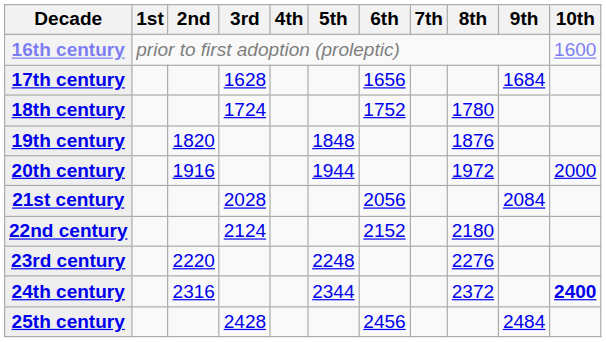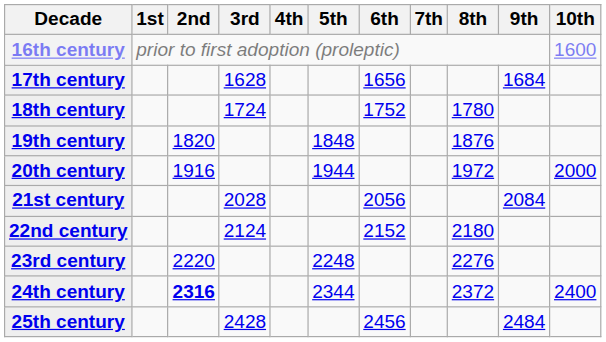(194, 291) normal -> (194, 291) bold
(575, 291) bold -> (575, 291) normal
